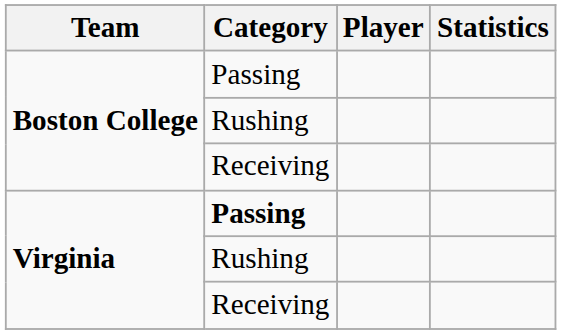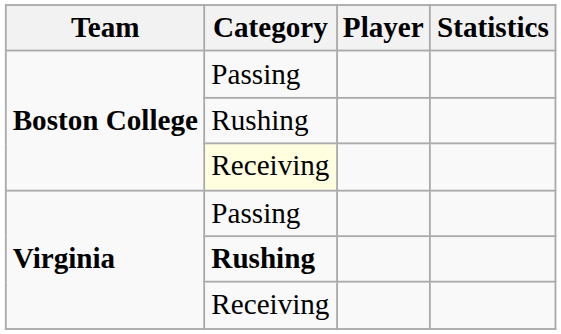(270, 166) no background -> (270, 166) lightyellow background
(258, 212) bold -> (256, 212) normal
(260, 258) normal -> (263, 258) bold
